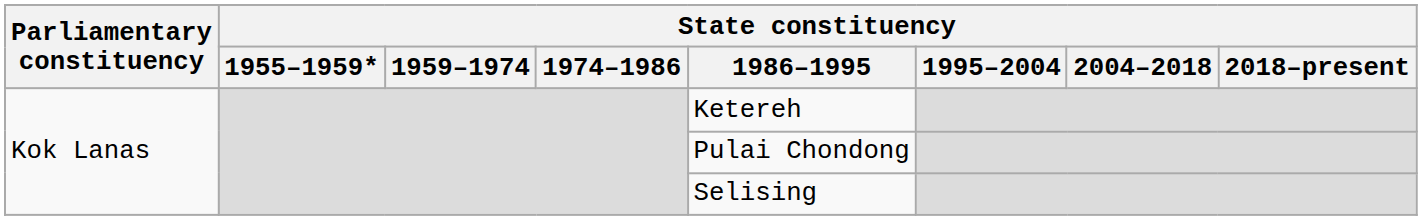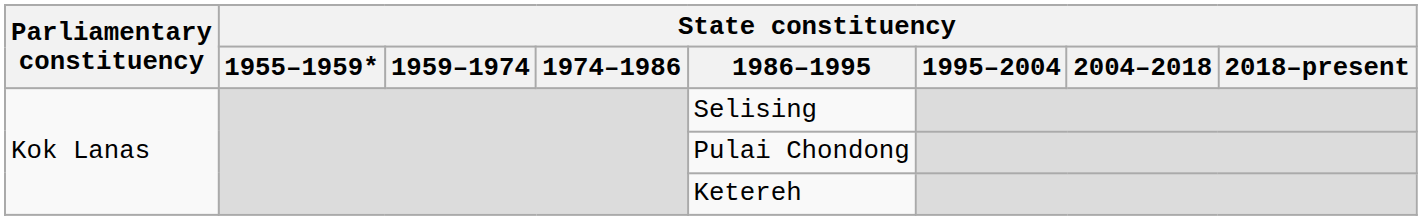(748, 110) Ketereh -> (755, 110) Selising
(755, 194) Selising -> (748, 194) Ketereh
